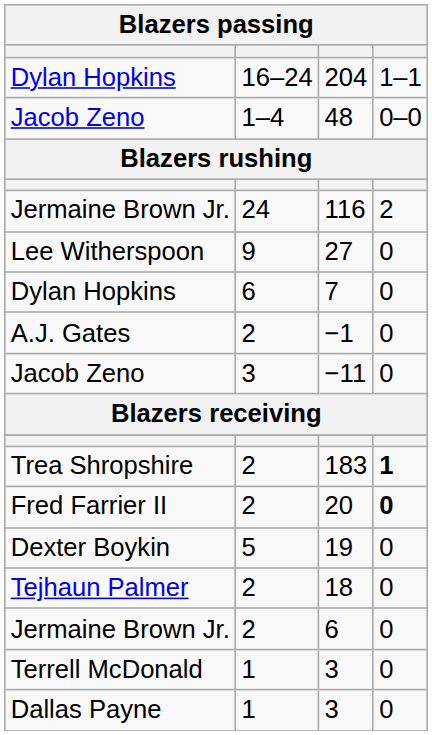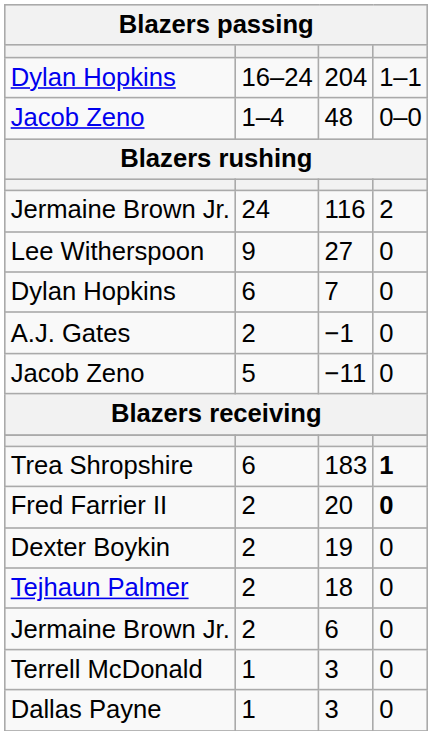(249, 373) 3 -> (249, 373) 5
(249, 466) 2 -> (249, 466) 6
(249, 547) 5 -> (249, 547) 2
